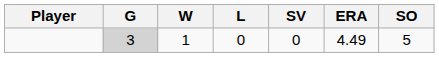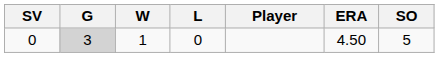columns swapped: (54, 16) <-> (296, 16)
(351, 40) 4.49 -> (351, 40) 4.50
